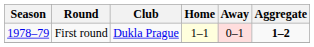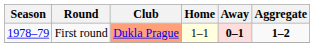(146, 33) no background -> (146, 33) lightsalmon background
(235, 33) normal -> (235, 33) bold
